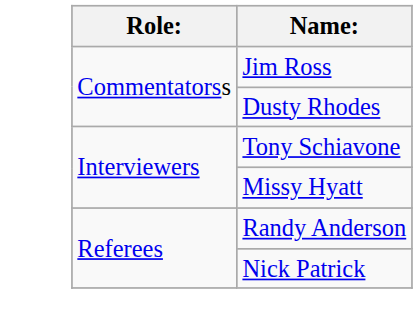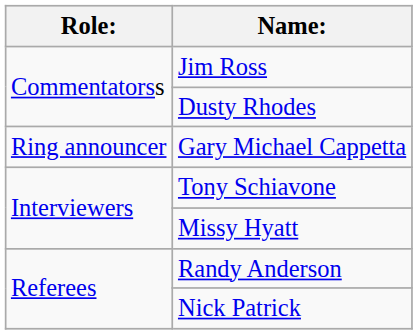+ row: (292, 147)
